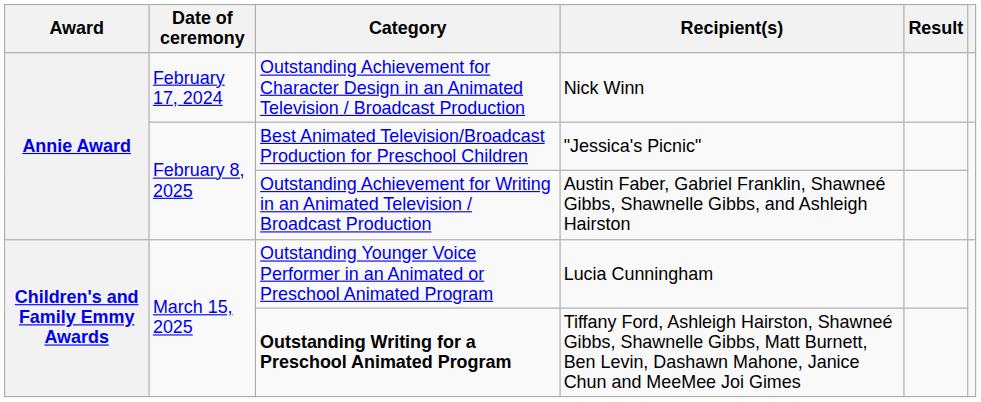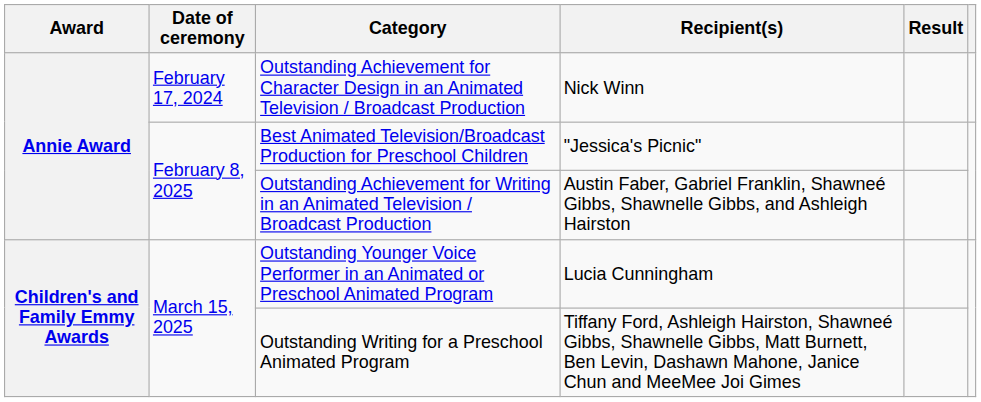(386, 352) bold -> (401, 352) normal
